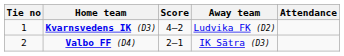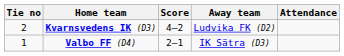(24, 28) 1 -> (24, 28) 2
(24, 43) 2 -> (24, 43) 1
